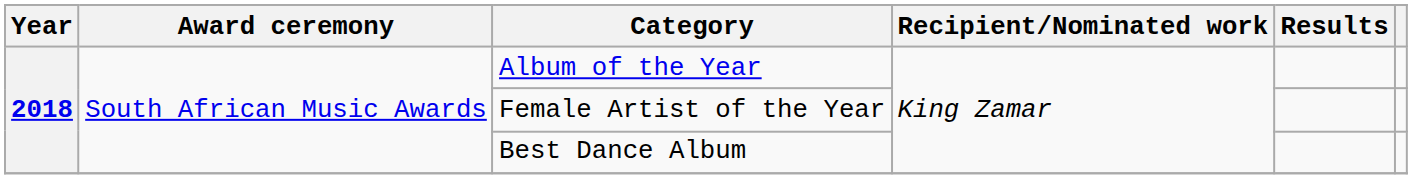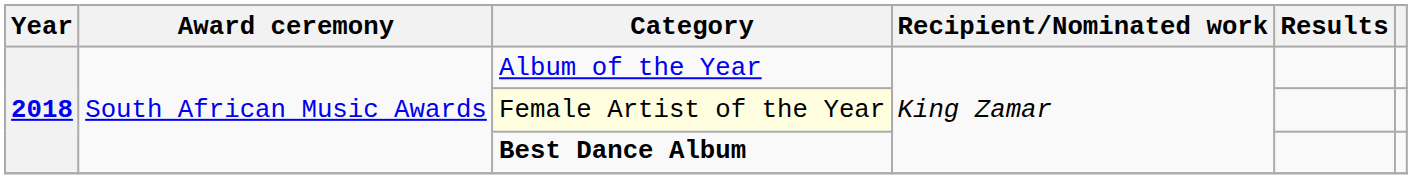(692, 110) no background -> (692, 110) lightyellow background
(623, 152) normal -> (623, 152) bold
